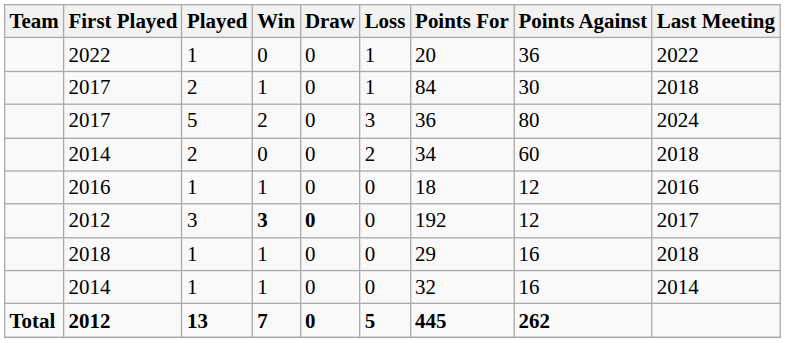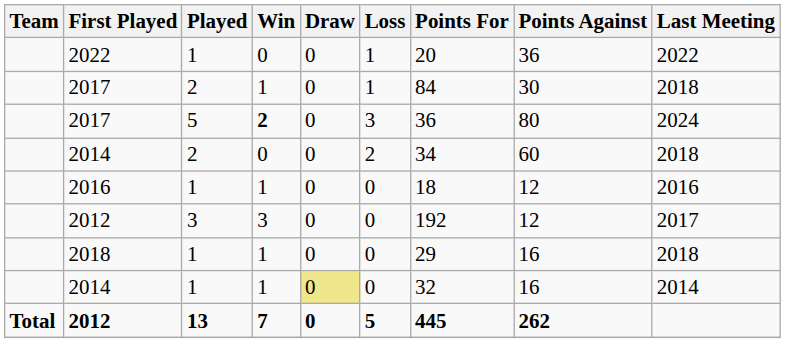(262, 120) normal -> (262, 120) bold
(262, 220) bold -> (262, 220) normal
(310, 220) bold -> (310, 220) normal
(310, 287) no background -> (310, 287) khaki background
